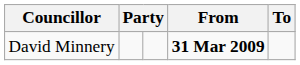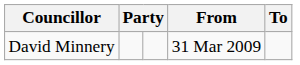(218, 45) bold -> (216, 45) normal
